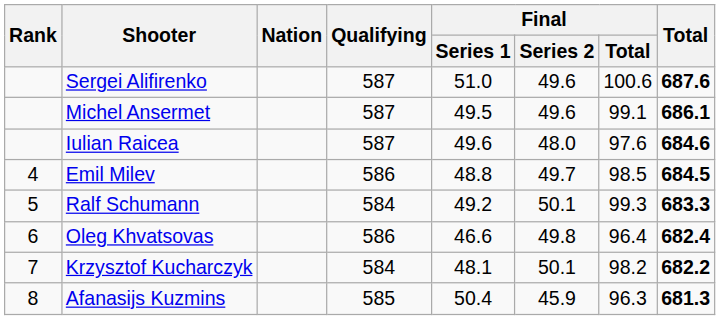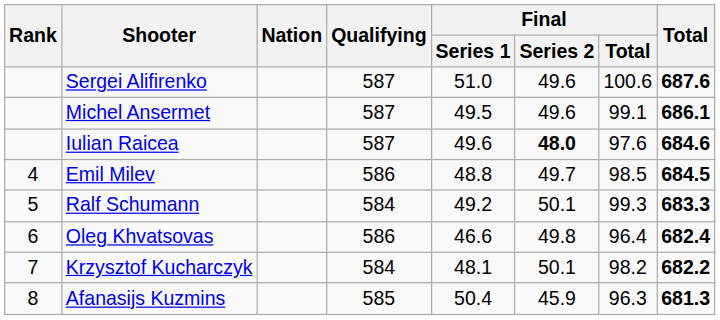(557, 143) normal -> (557, 143) bold
